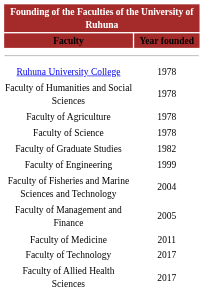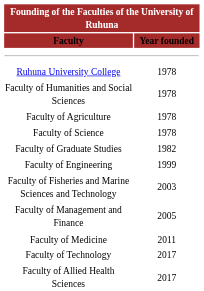(167, 187) 2004 -> (167, 187) 2003
